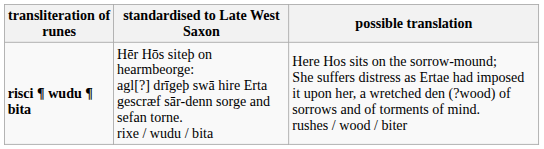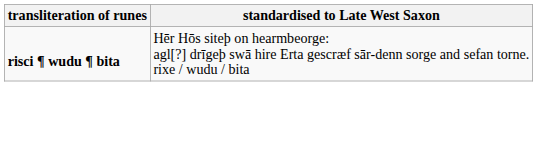- column: (414, 23)
